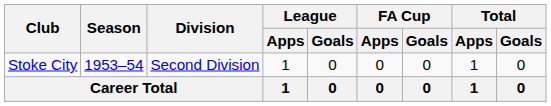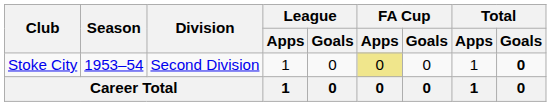(380, 64) no background -> (380, 64) khaki background
(521, 64) normal -> (521, 64) bold
